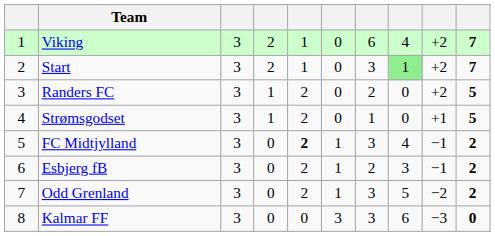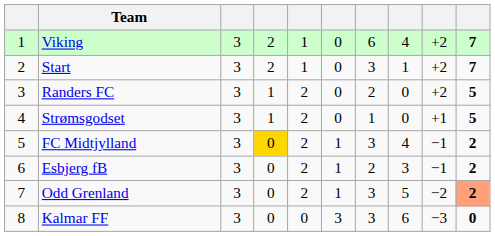(405, 67) lightgreen background -> (405, 67) no background
(271, 143) no background -> (271, 143) gold background
(304, 143) bold -> (304, 143) normal
(473, 193) no background -> (473, 193) lightsalmon background
